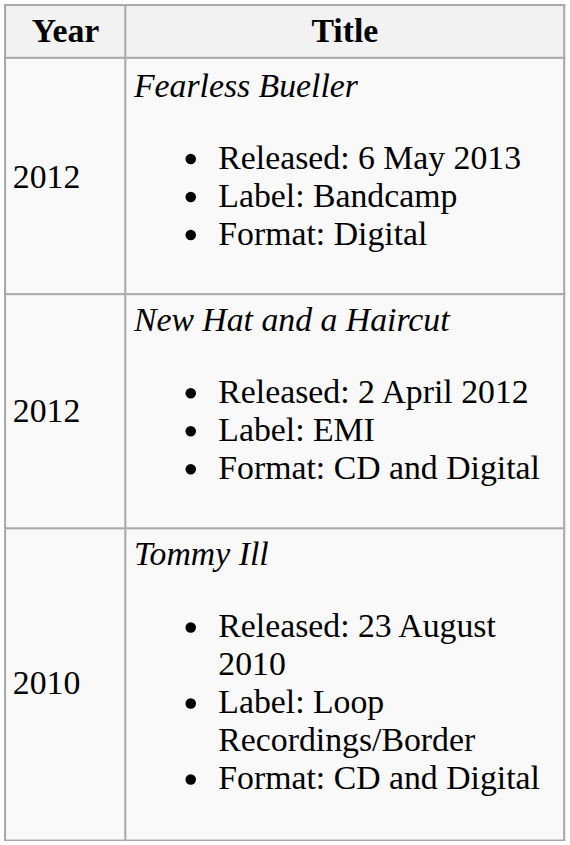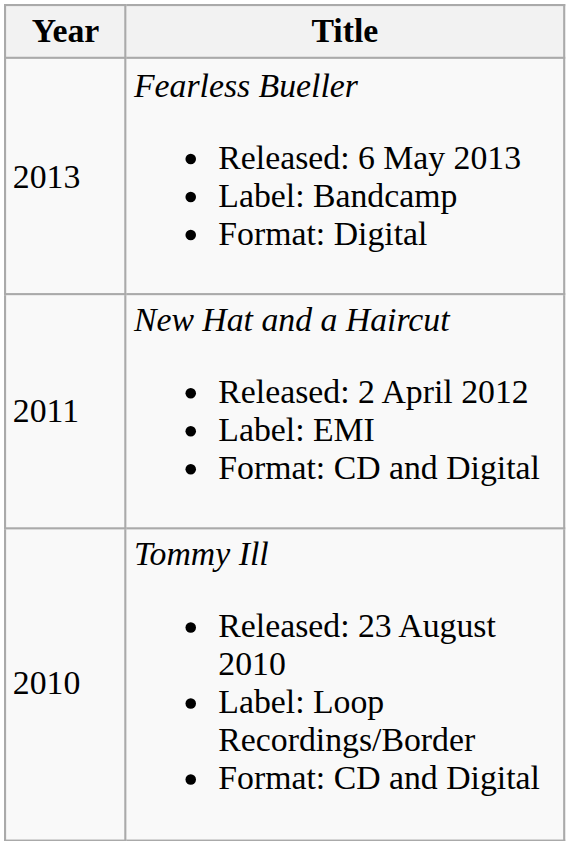(47, 175) 2012 -> (47, 175) 2013
(47, 410) 2012 -> (46, 410) 2011
